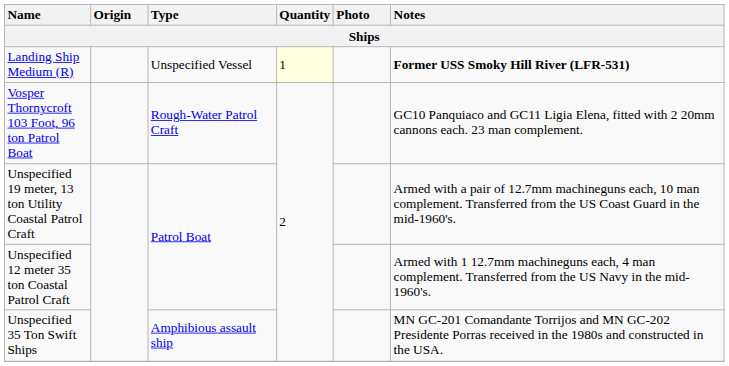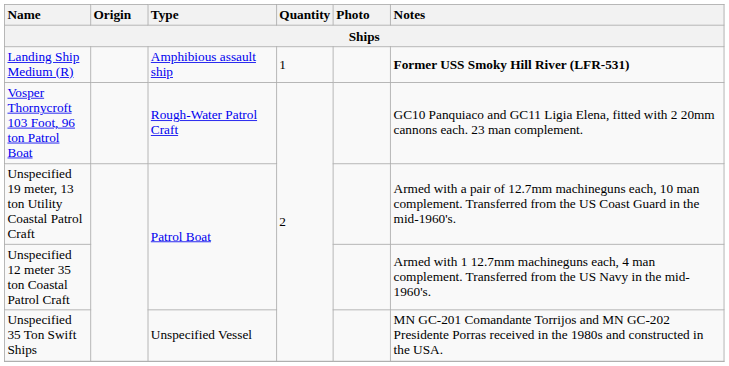(201, 64) Unspecified Vessel -> (203, 64) Amphibious assault ship
(283, 64) lightyellow background -> (283, 64) no background
(203, 335) Amphibious assault ship -> (201, 335) Unspecified Vessel
